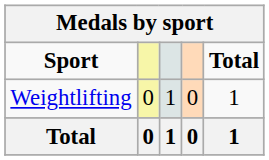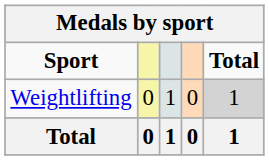(234, 98) no background -> (234, 98) lightgrey background
